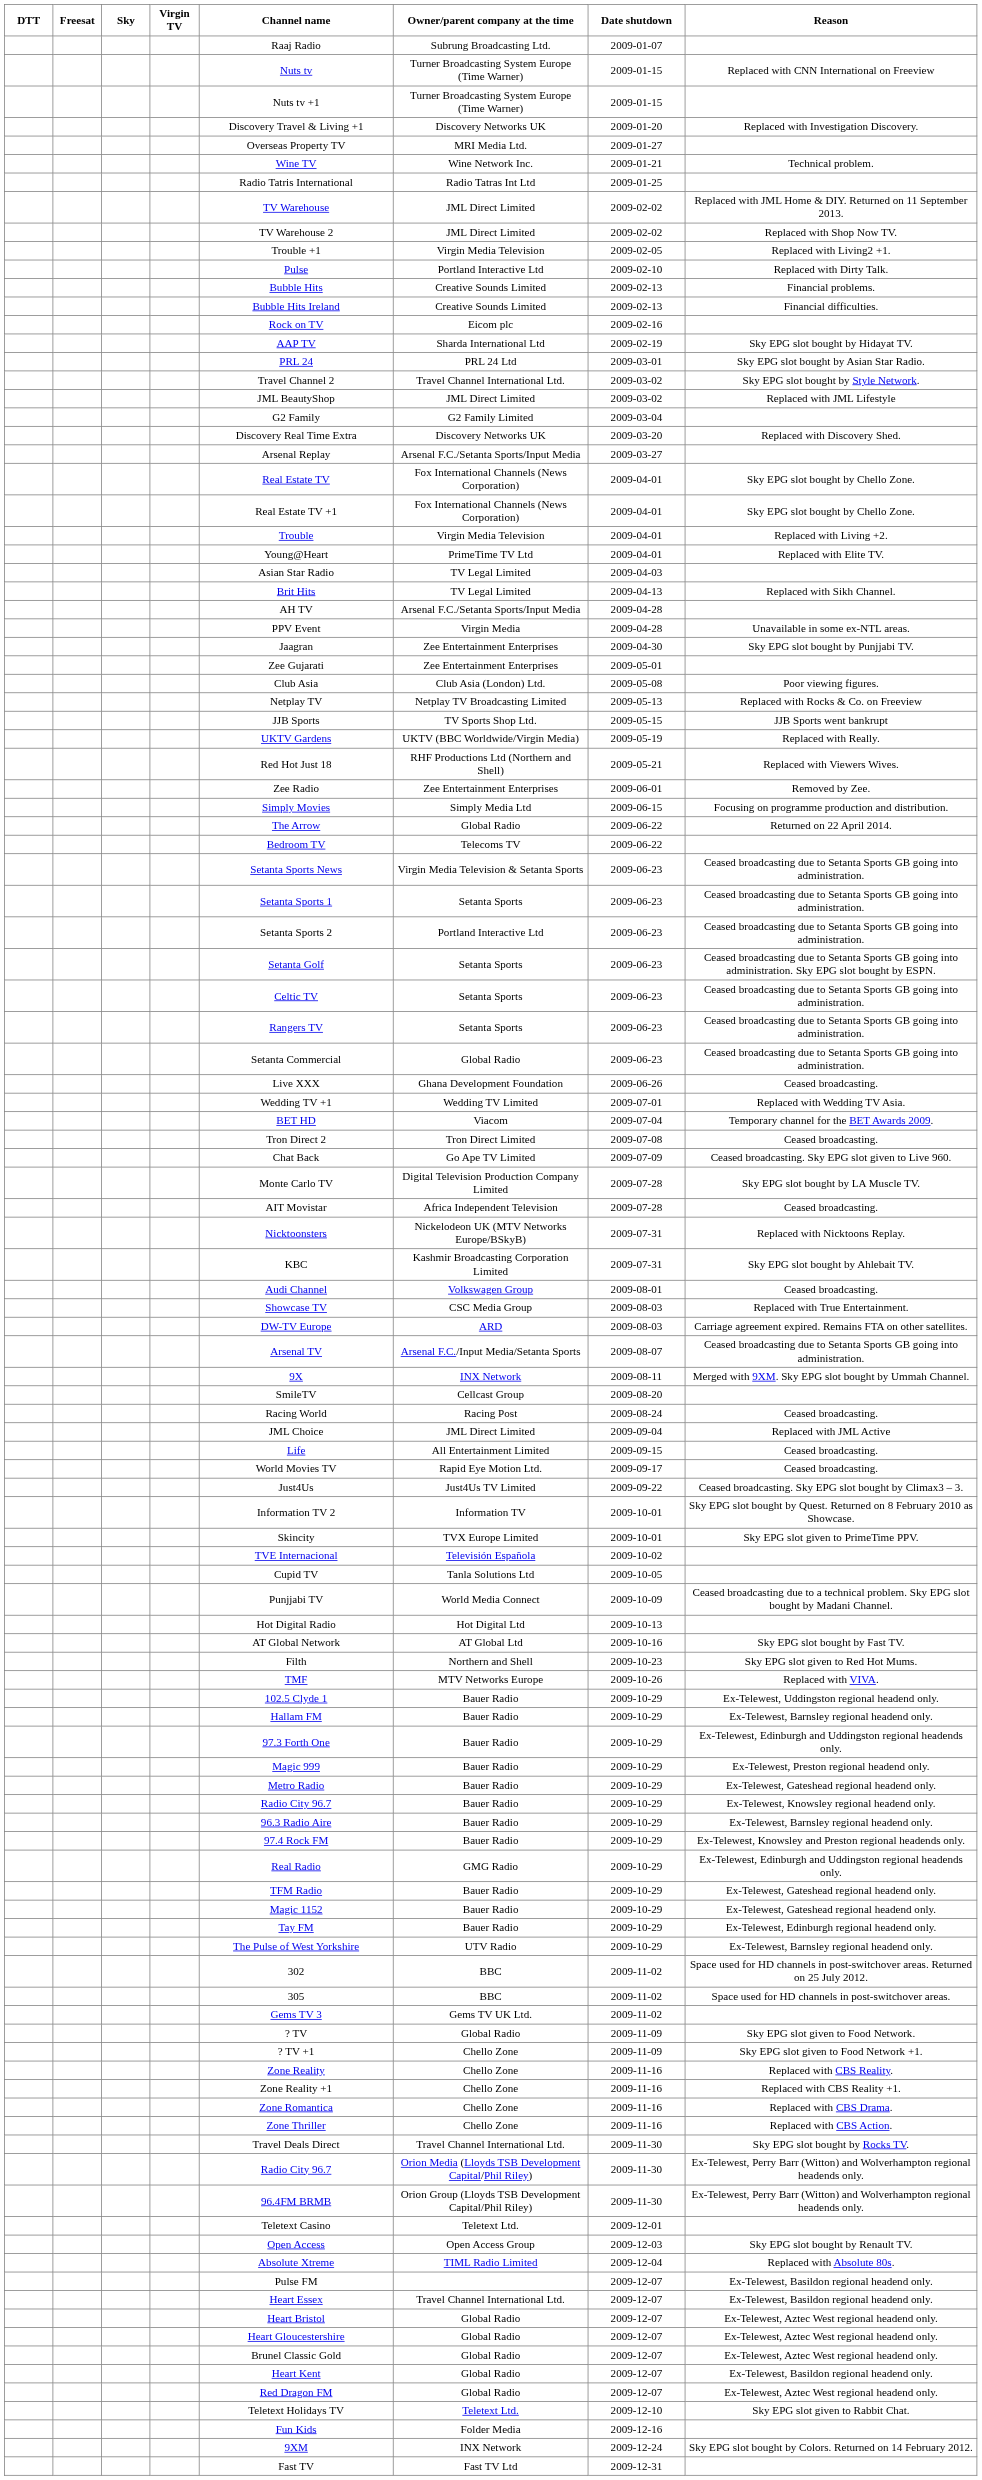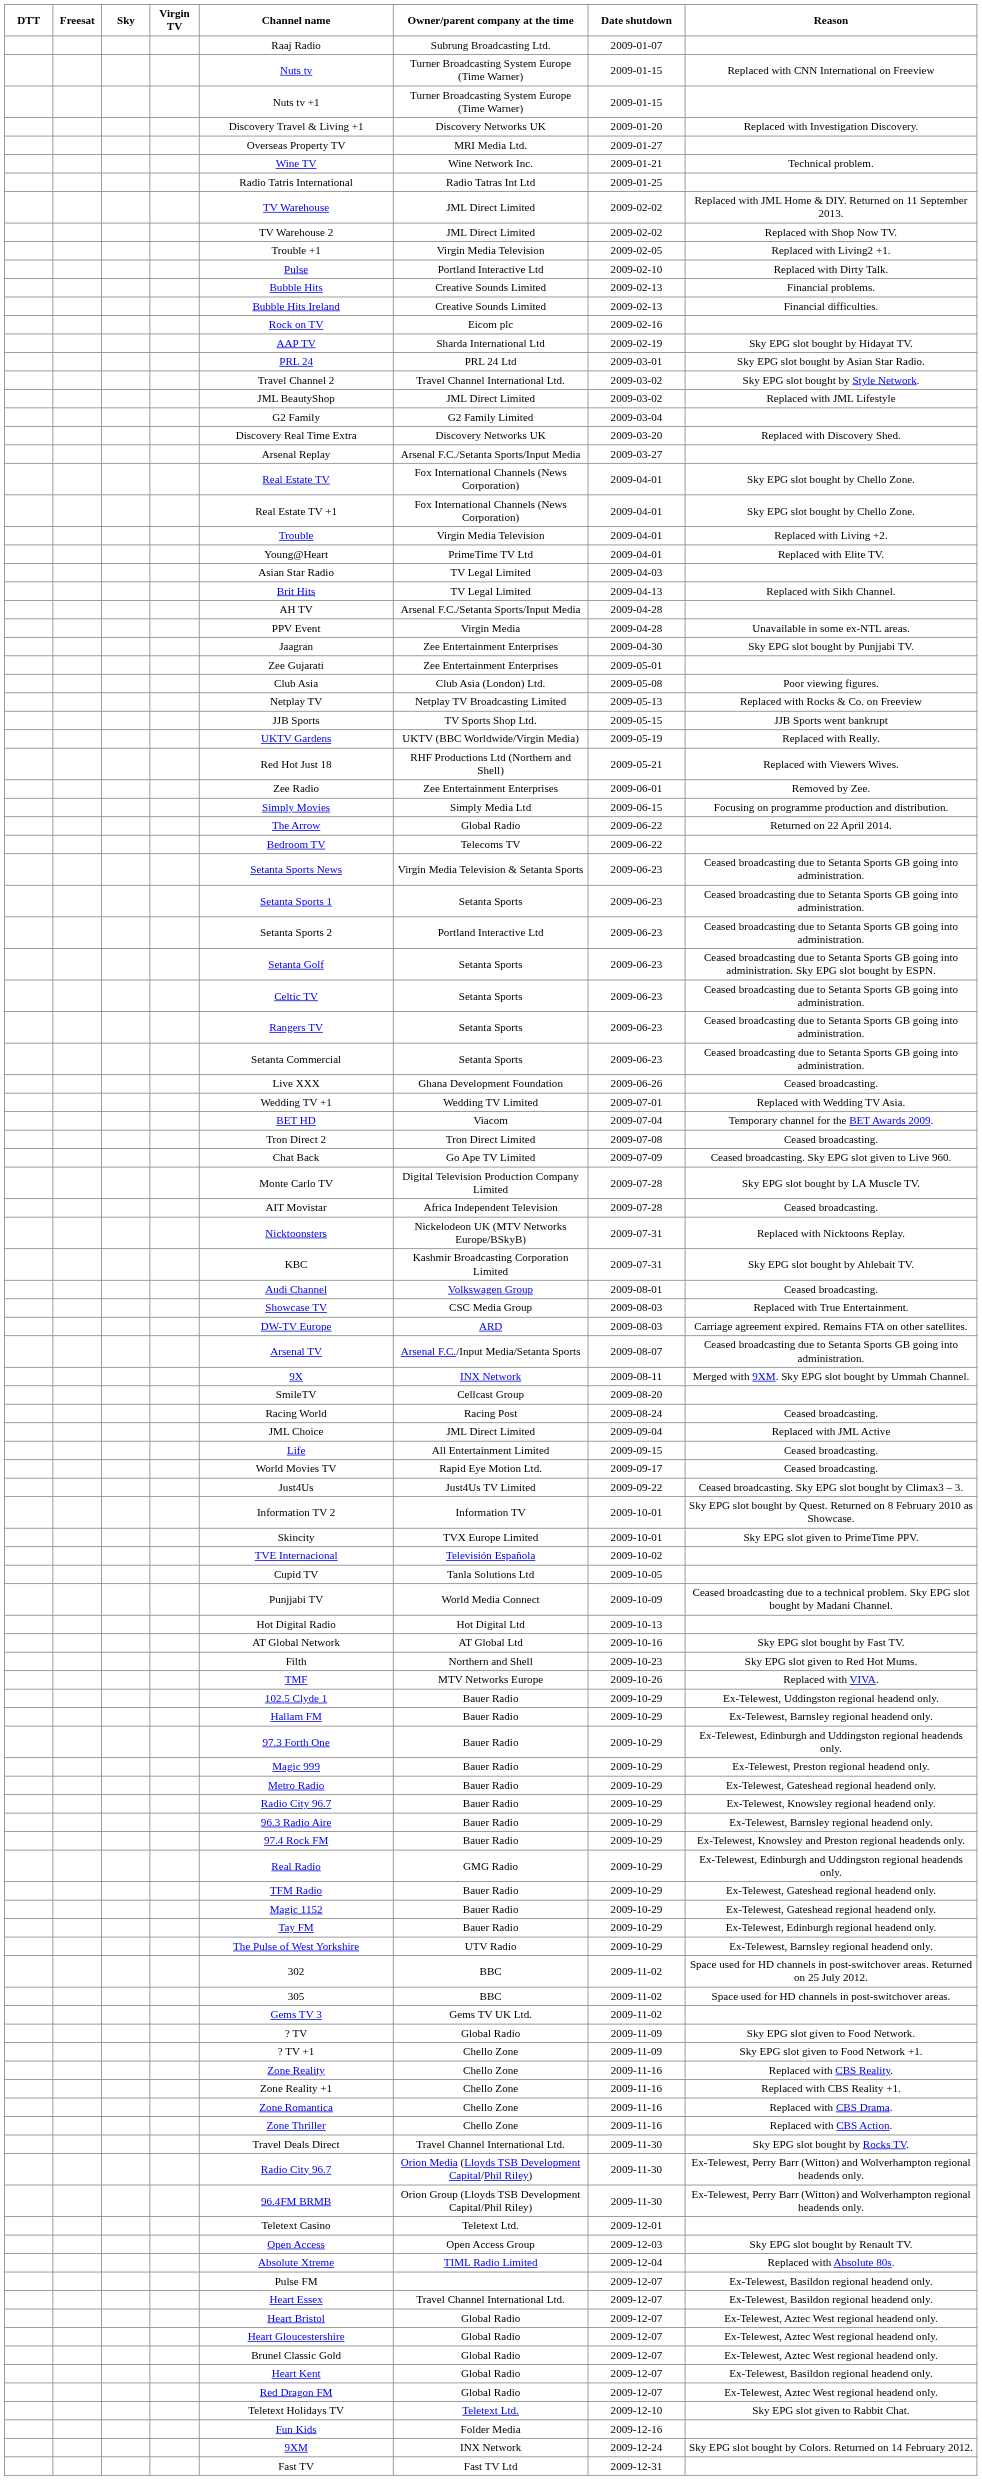(491, 1059) Global Radio -> (491, 1059) Setanta Sports
